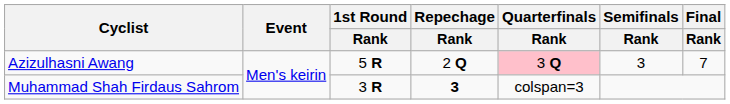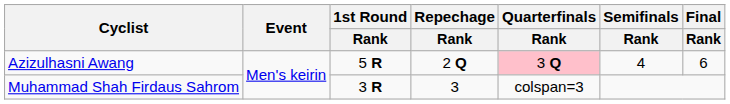(641, 63) 3 -> (641, 63) 4
(703, 63) 7 -> (703, 63) 6
(455, 87) bold -> (455, 87) normal
